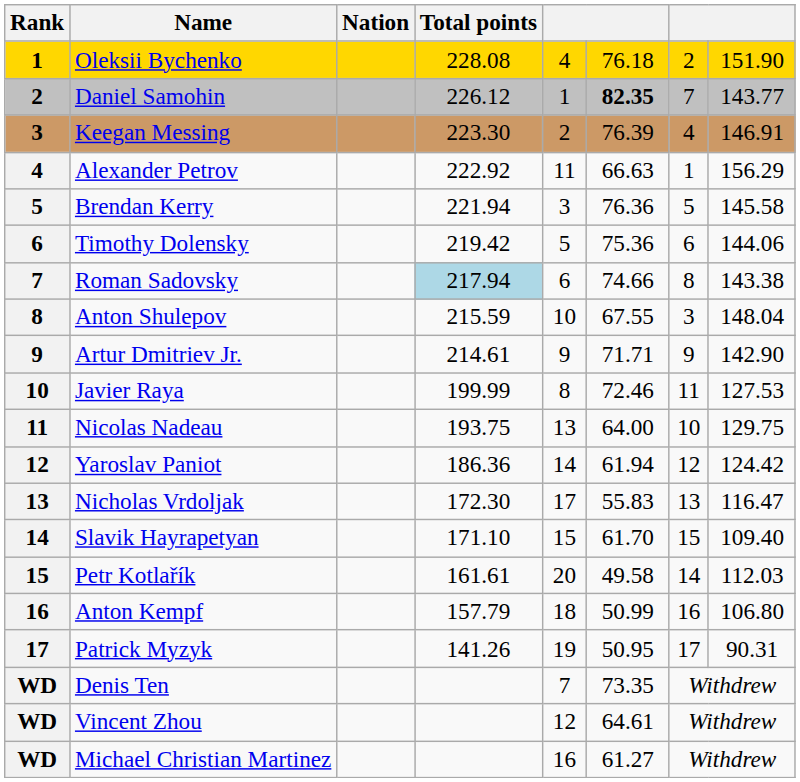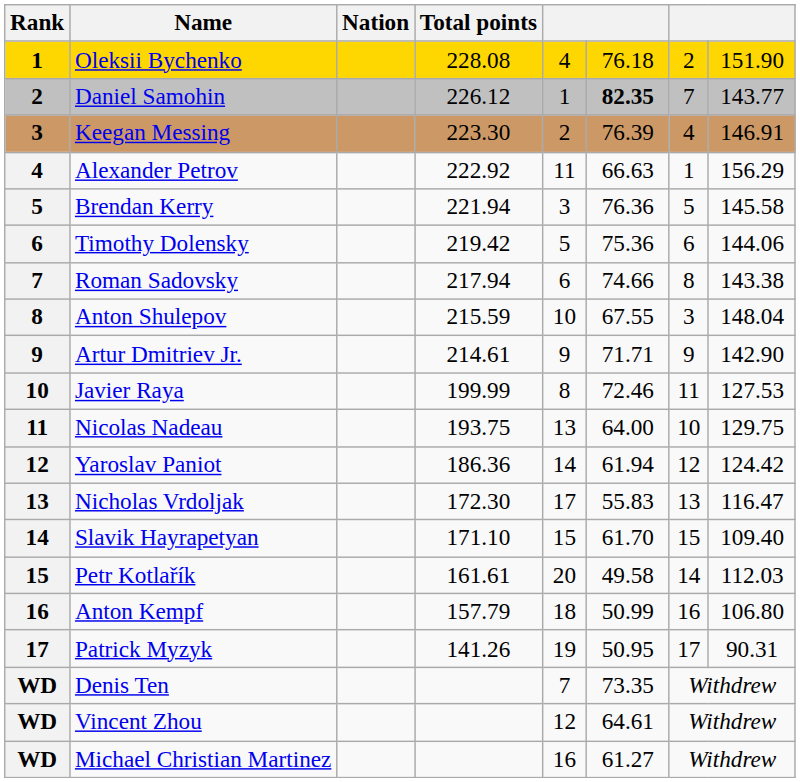(478, 280) lightblue background -> (478, 280) no background
